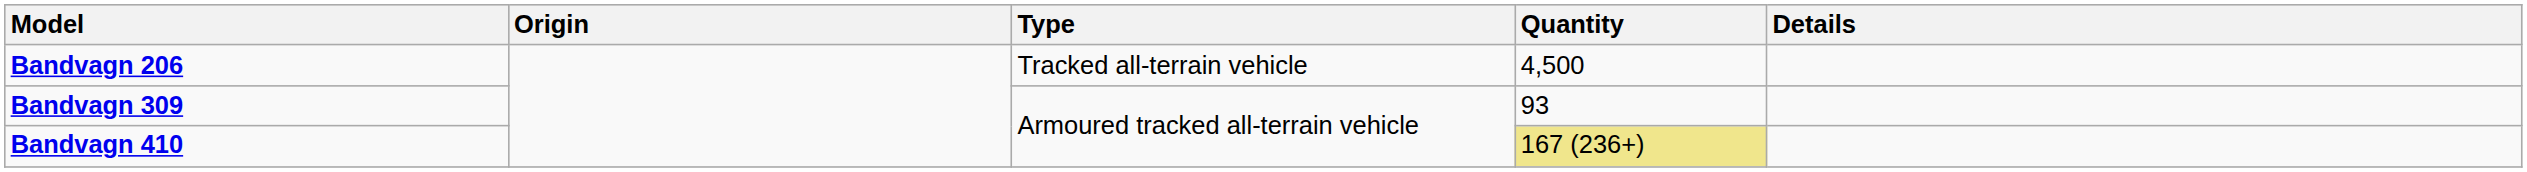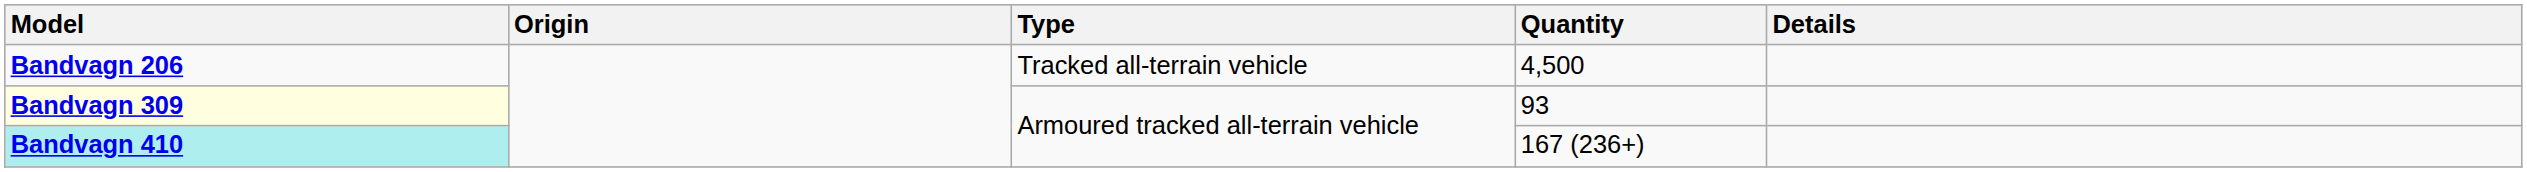(97, 105) no background -> (97, 105) lightyellow background
(97, 145) no background -> (97, 145) paleturquoise background
(1583, 145) khaki background -> (1583, 145) no background
